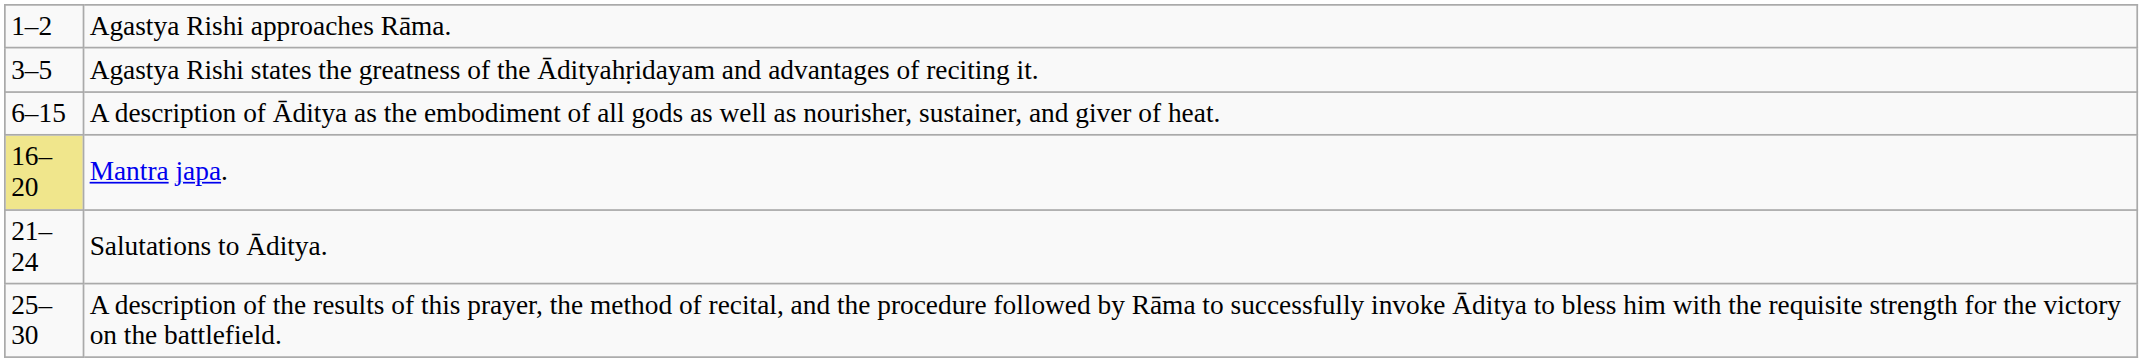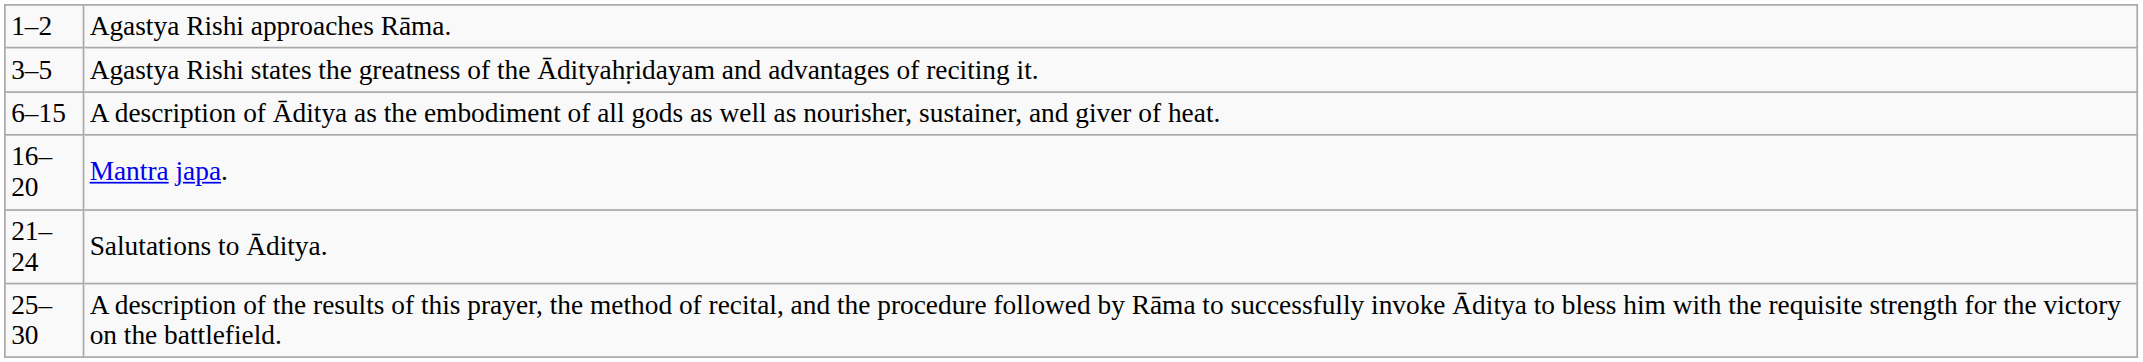(32, 171) khaki background -> (32, 171) no background
